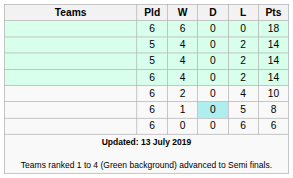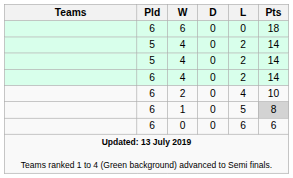(213, 110) paleturquoise background -> (213, 110) no background
(273, 110) no background -> (273, 110) lightgrey background
